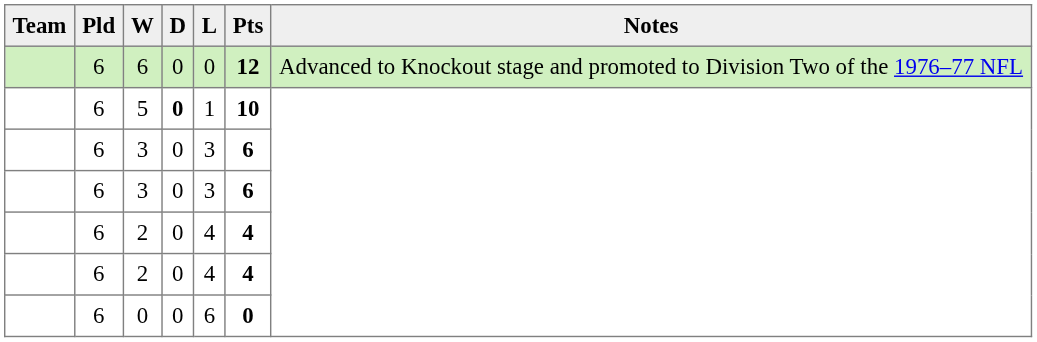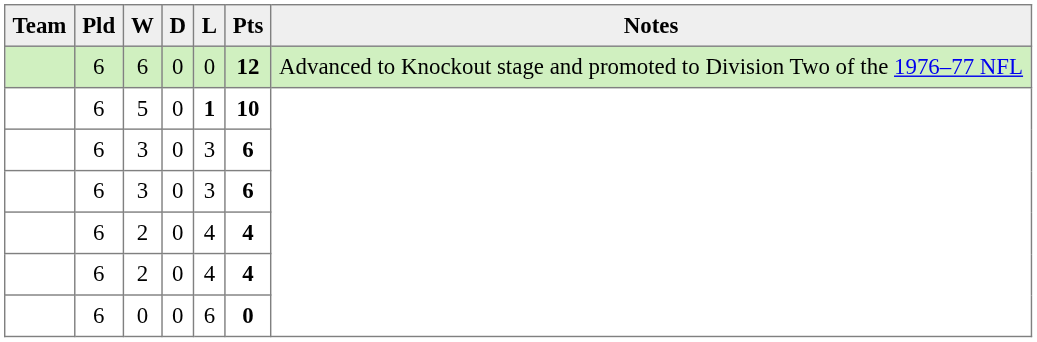(178, 108) bold -> (178, 108) normal
(209, 108) normal -> (209, 108) bold
